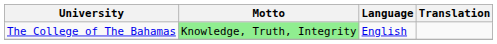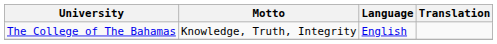(269, 31) lightgreen background -> (269, 31) no background
